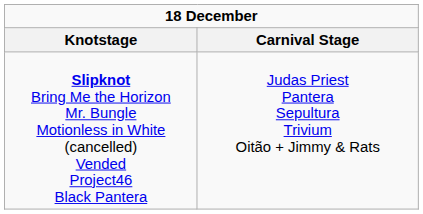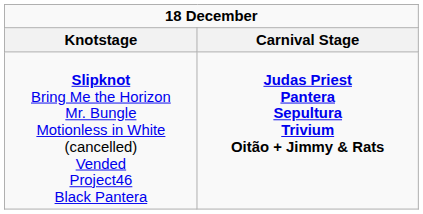(308, 113) normal -> (308, 113) bold
